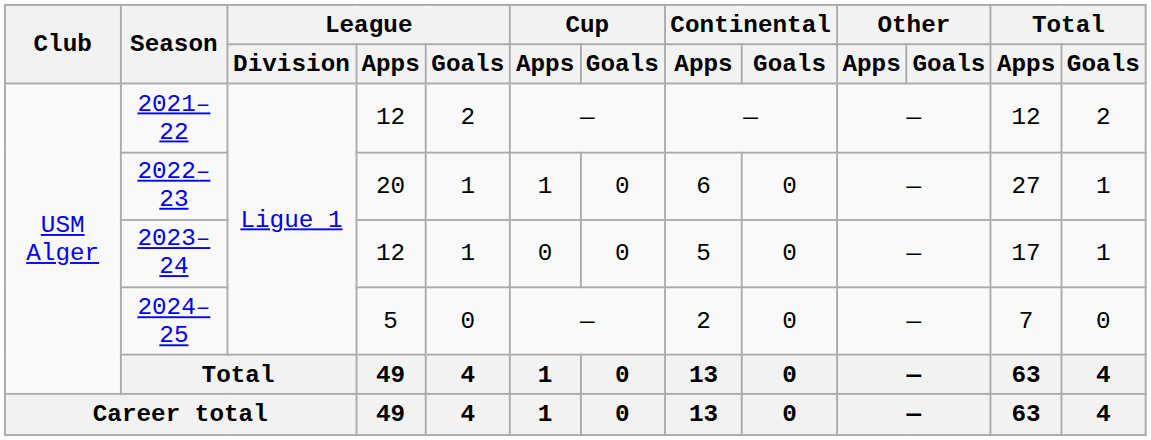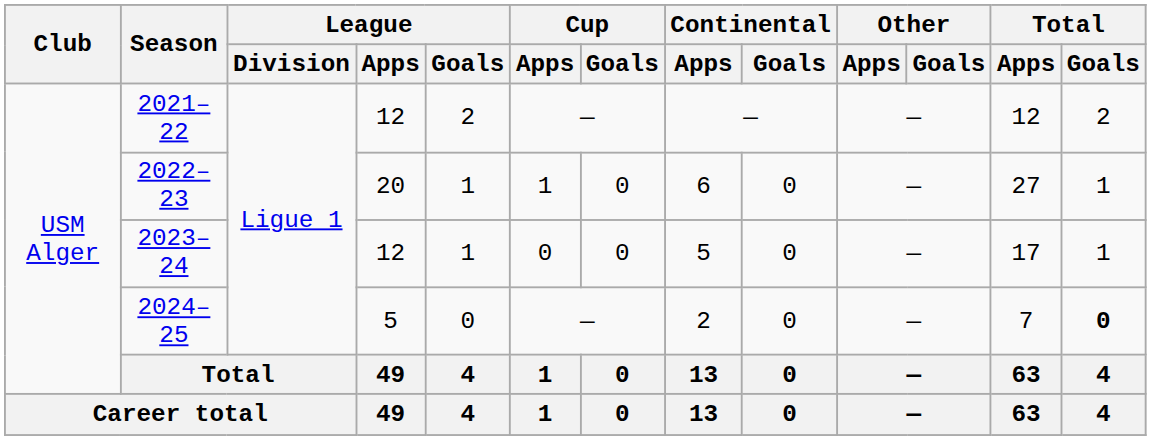(1103, 321) normal -> (1103, 321) bold
